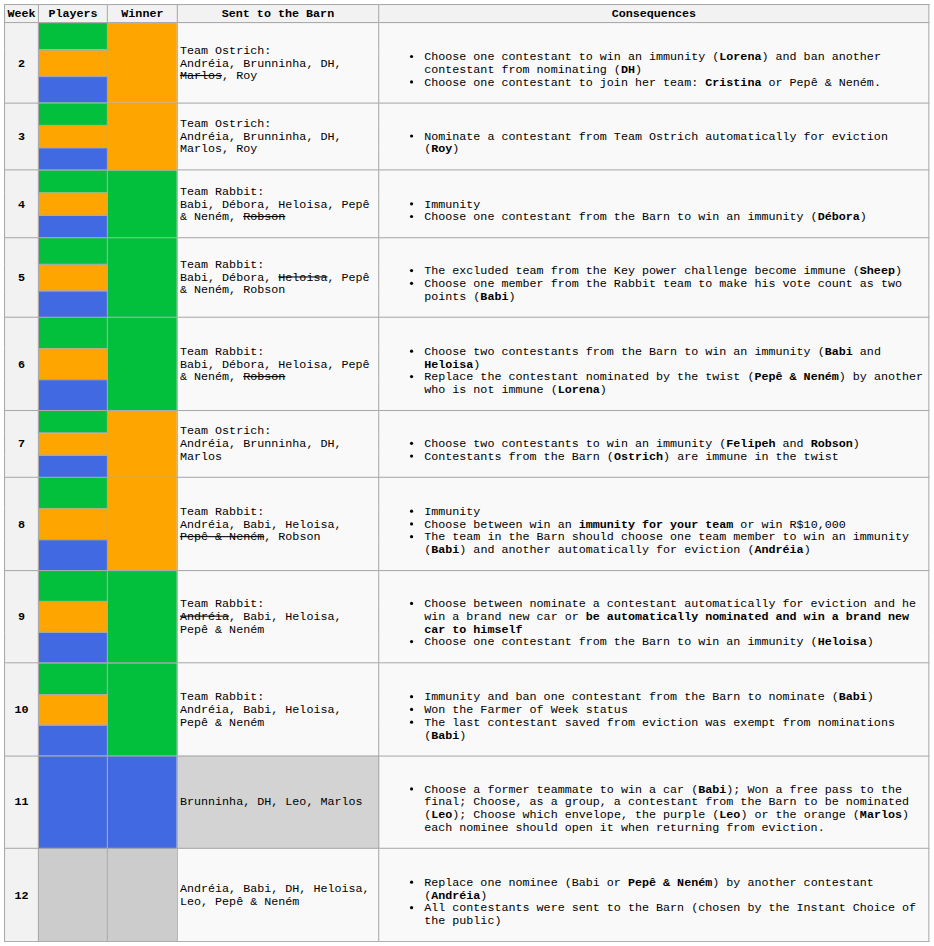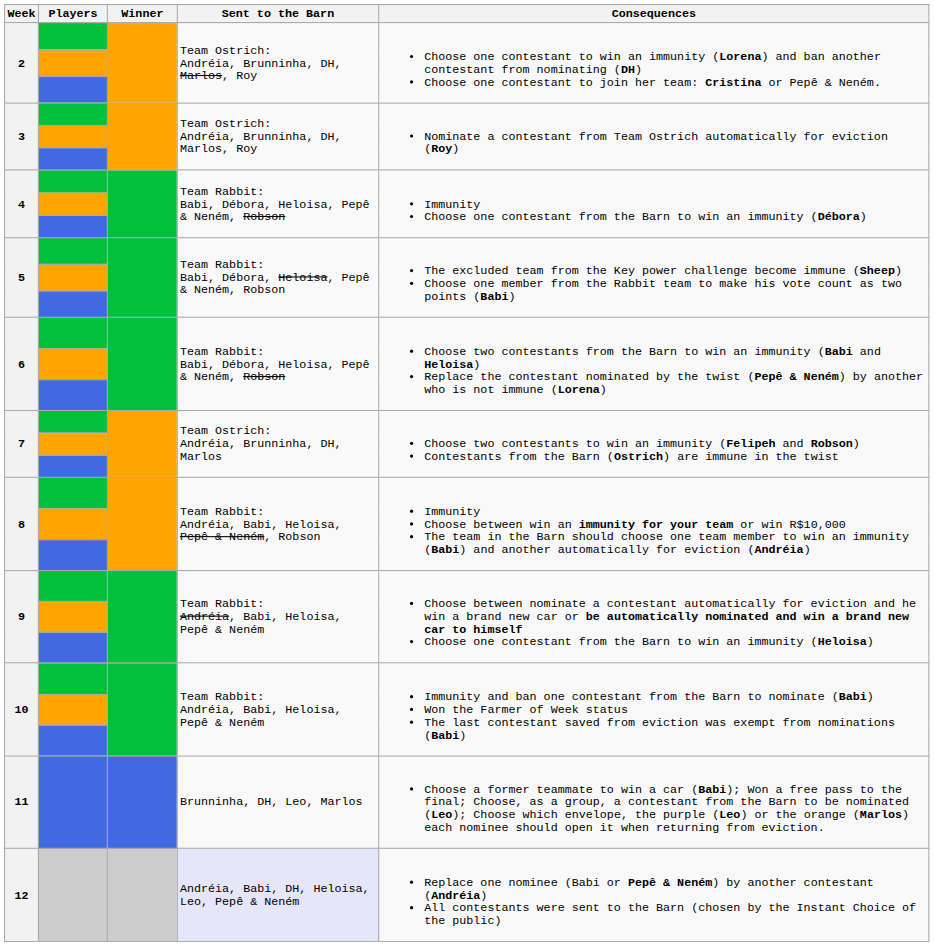(271, 802) lightgrey background -> (271, 802) no background
(275, 895) no background -> (275, 895) lavender background
